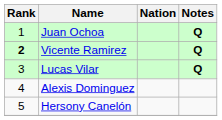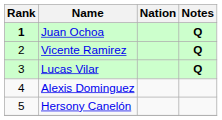(21, 32) normal -> (21, 32) bold
(21, 50) bold -> (21, 50) normal
